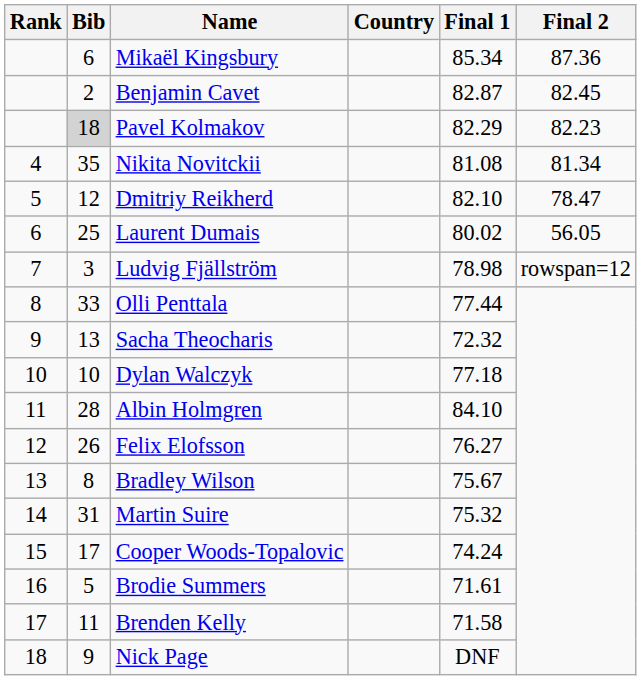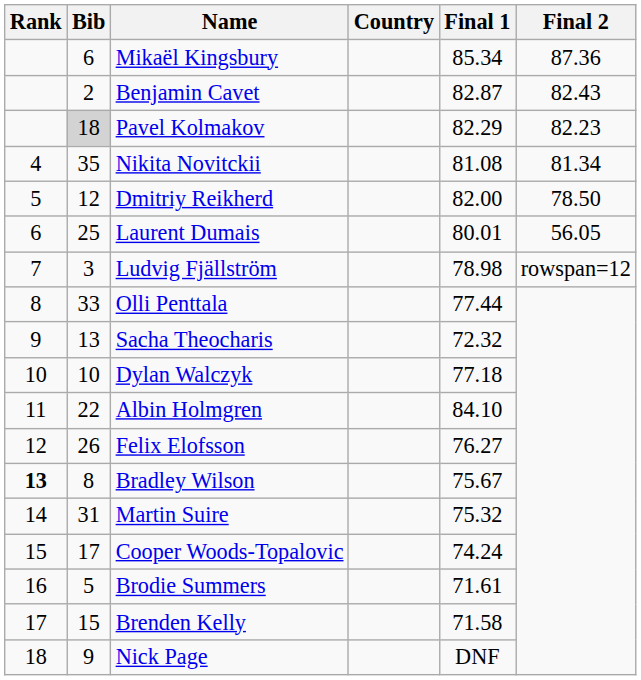(576, 92) 82.45 -> (576, 92) 82.43
(477, 198) 82.10 -> (477, 198) 82.00
(576, 198) 78.47 -> (576, 198) 78.50
(477, 233) 80.02 -> (477, 233) 80.01
(89, 410) 28 -> (89, 410) 22
(36, 480) normal -> (36, 480) bold
(89, 621) 11 -> (89, 621) 15
